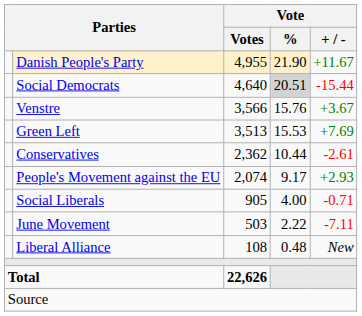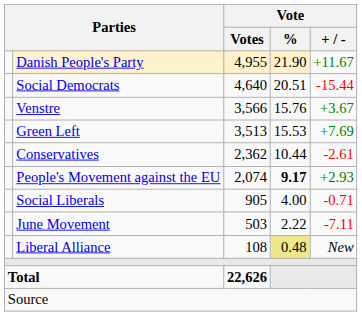(290, 85) lightgrey background -> (290, 85) no background
(294, 177) normal -> (294, 177) bold
(294, 246) no background -> (294, 246) khaki background
